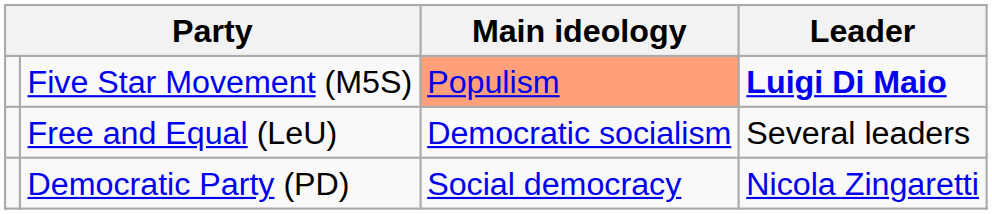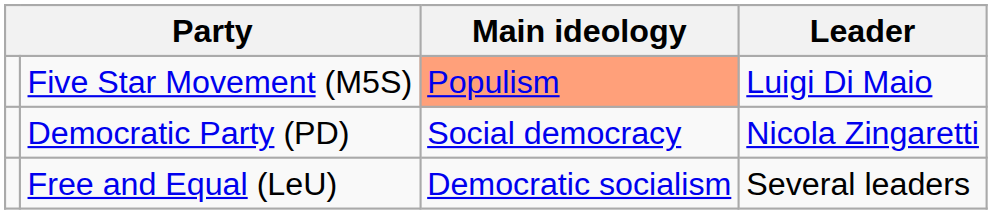(846, 82) bold -> (839, 82) normal
rows swapped: (189, 184) <-> (182, 133)
